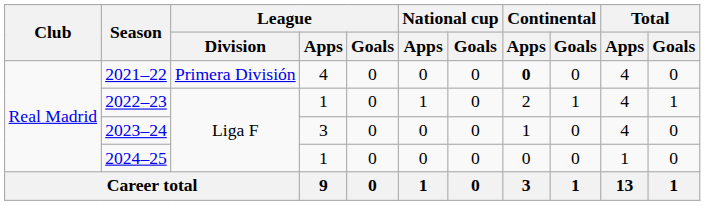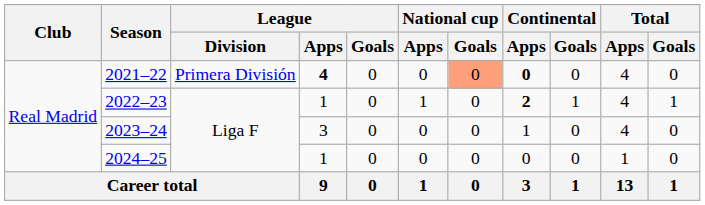(323, 74) normal -> (323, 74) bold
(475, 74) no background -> (475, 74) lightsalmon background
(526, 102) normal -> (526, 102) bold
